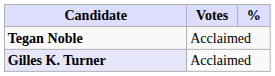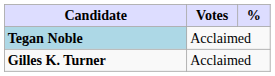(45, 37) no background -> (45, 37) lightblue background
(57, 60) lavender background -> (57, 60) no background
